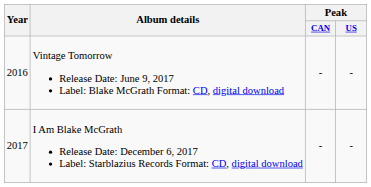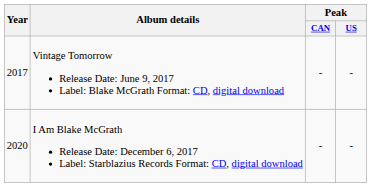(17, 72) 2016 -> (17, 72) 2017
(17, 146) 2017 -> (17, 146) 2020
